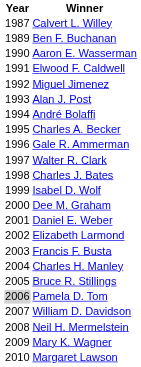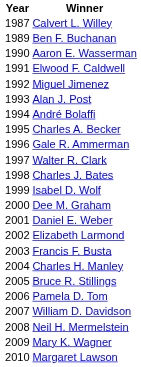(17, 296) lightgrey background -> (17, 296) no background
